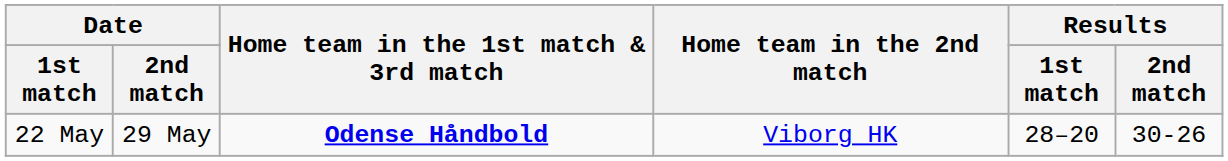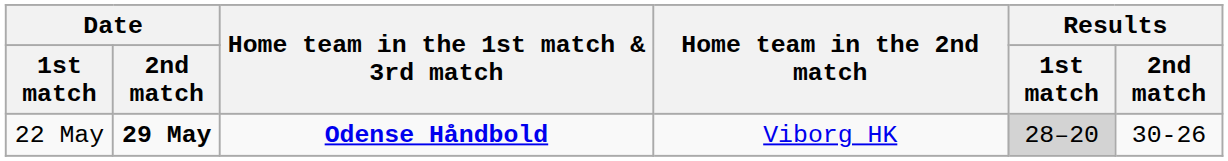(167, 135) normal -> (167, 135) bold
(1062, 135) no background -> (1062, 135) lightgrey background
